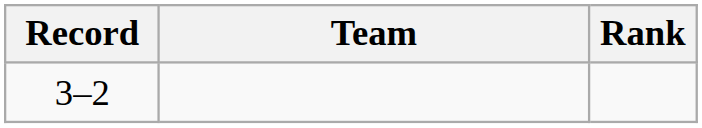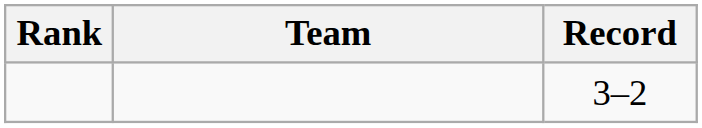columns swapped: (643, 33) <-> (82, 33)
